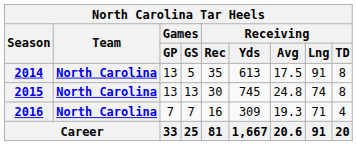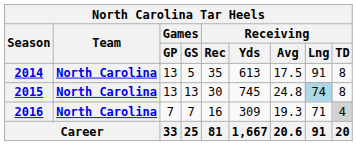(319, 92) no background -> (319, 92) lightblue background
(342, 112) no background -> (342, 112) lightgrey background
